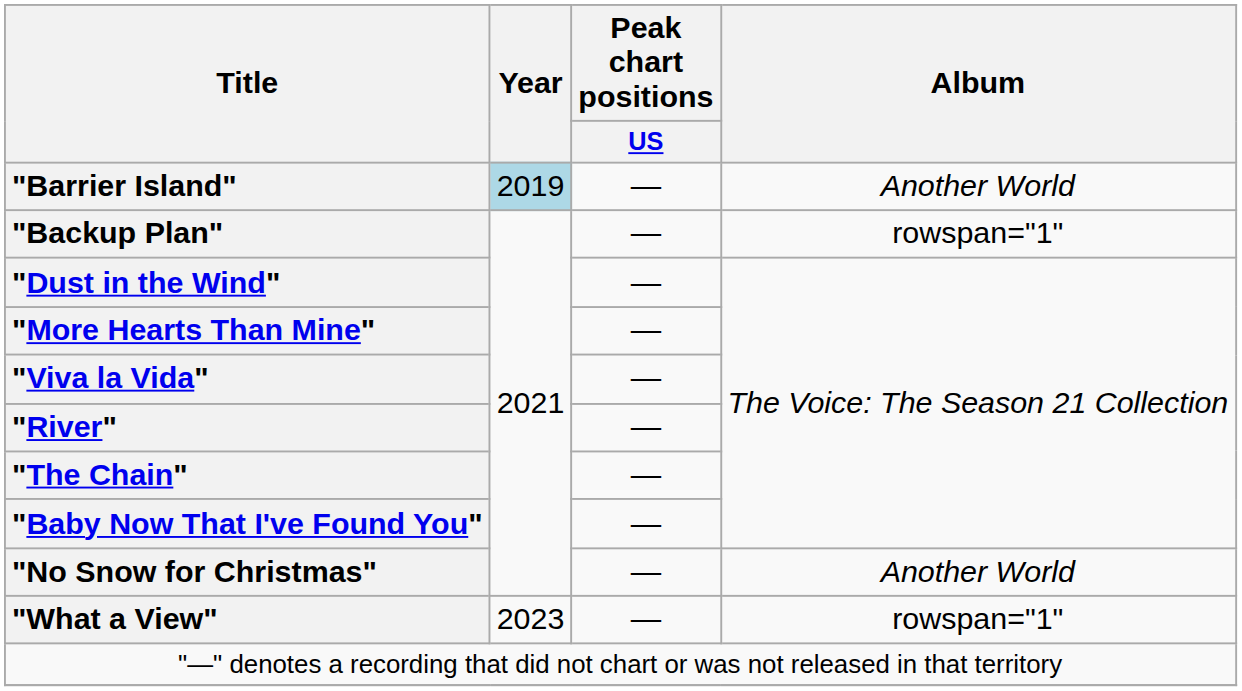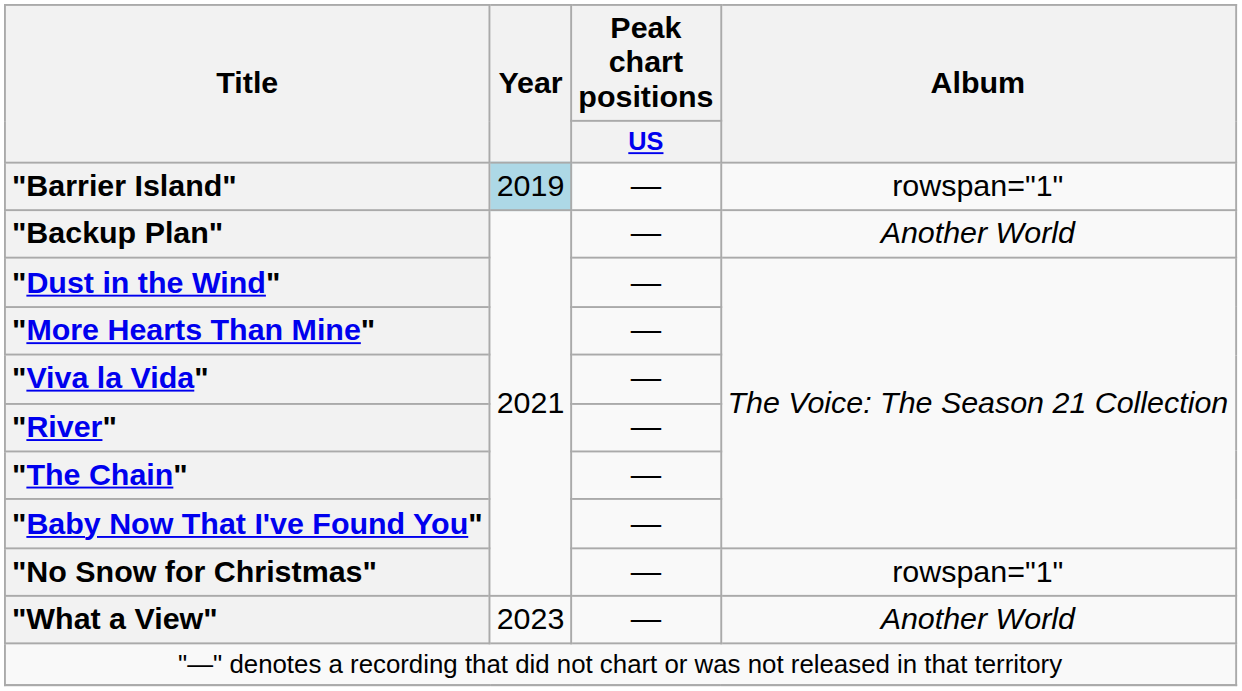(978, 185) Another World -> (978, 185) rowspan="1"
(978, 233) rowspan="1" -> (978, 233) Another World
(978, 571) Another World -> (978, 571) rowspan="1"
(978, 619) rowspan="1" -> (978, 619) Another World
